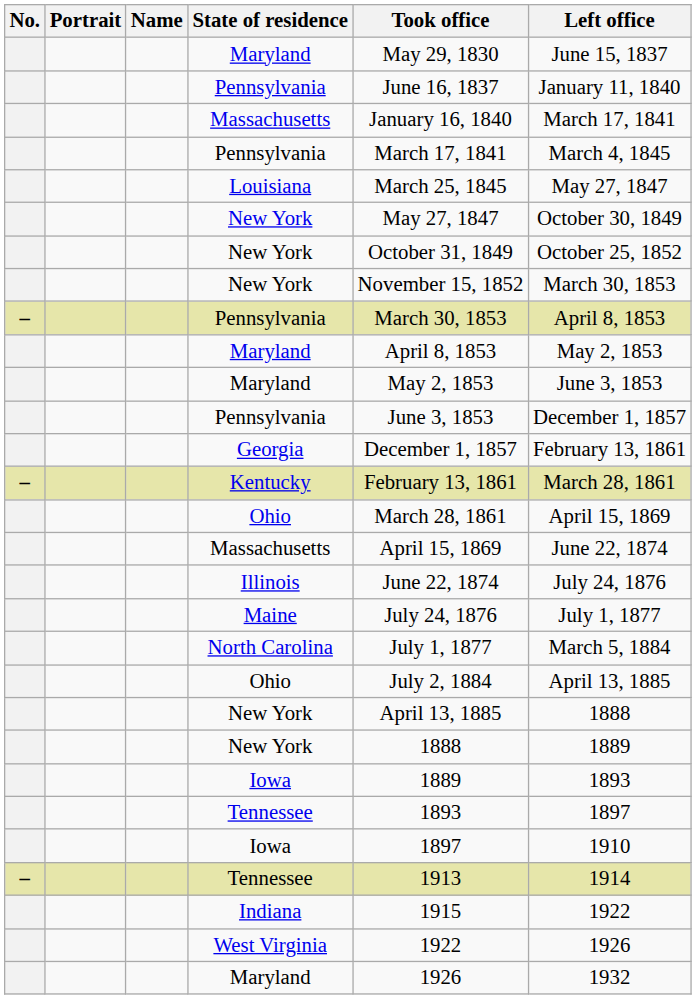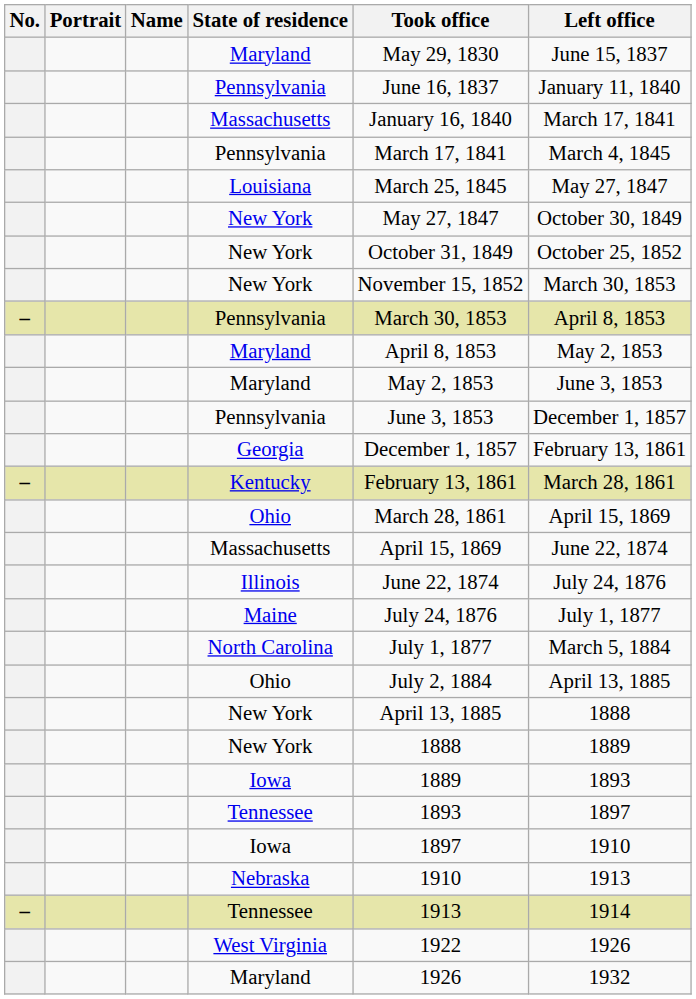+ row: (25, 879)
- row: (25, 912)
